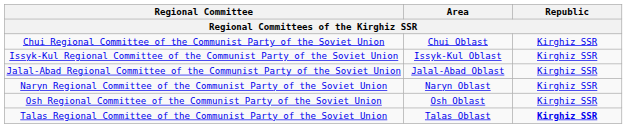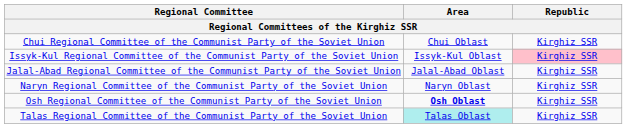(567, 56) no background -> (567, 56) pink background
(458, 101) normal -> (458, 101) bold
(458, 116) no background -> (458, 116) paleturquoise background
(567, 116) bold -> (567, 116) normal
